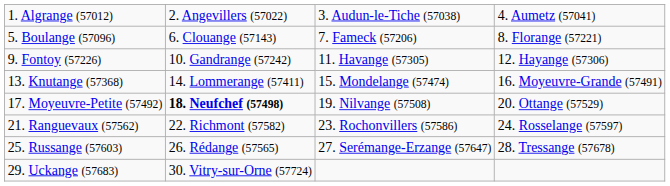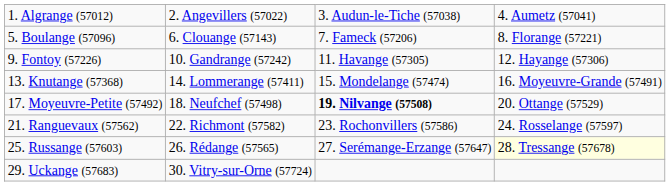(226, 103) bold -> (225, 103) normal
(374, 103) normal -> (375, 103) bold
(556, 147) no background -> (556, 147) lightyellow background
